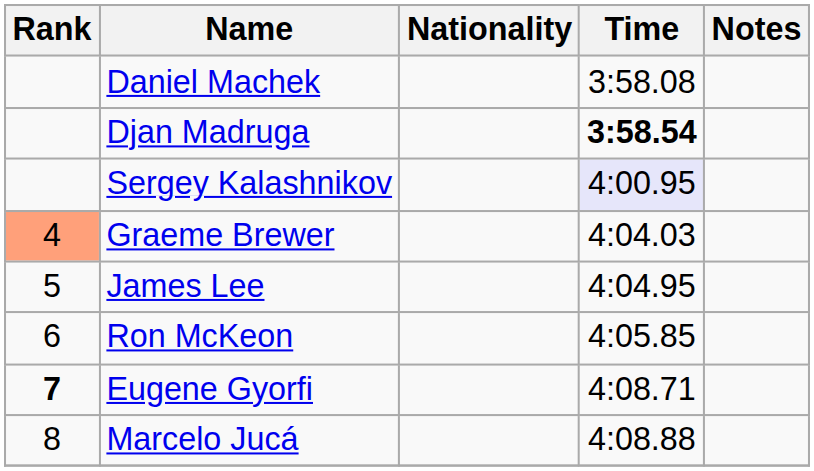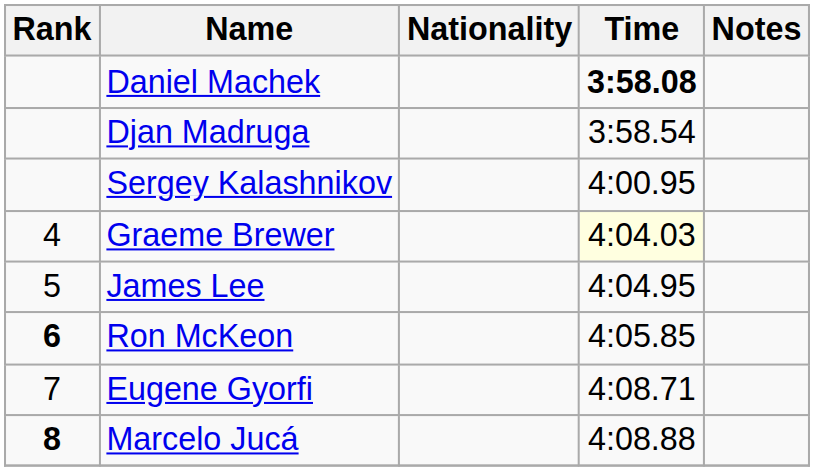(642, 81) normal -> (642, 81) bold
(642, 132) bold -> (642, 132) normal
(642, 183) lavender background -> (642, 183) no background
(52, 235) lightsalmon background -> (52, 235) no background
(642, 235) no background -> (642, 235) lightyellow background
(52, 337) normal -> (52, 337) bold
(52, 388) bold -> (52, 388) normal
(52, 440) normal -> (52, 440) bold
